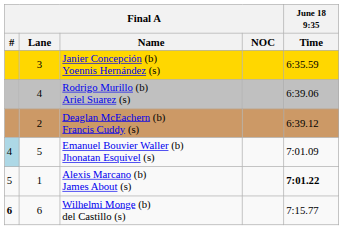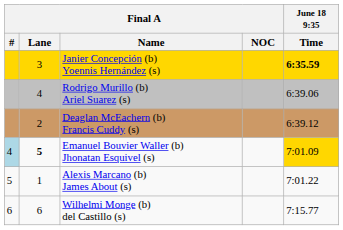(302, 65) normal -> (303, 65) bold
(40, 152) normal -> (40, 152) bold
(302, 152) no background -> (302, 152) gold background
(303, 181) bold -> (302, 181) normal
(9, 210) bold -> (9, 210) normal
